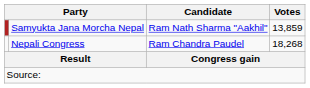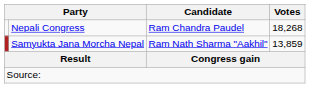rows swapped: (48, 43) <-> (78, 28)
